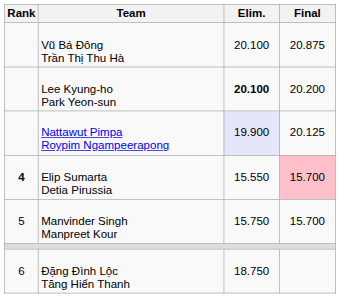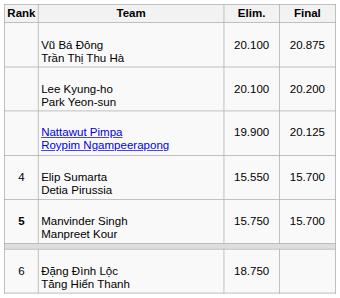(252, 89) bold -> (252, 89) normal
(252, 133) lavender background -> (252, 133) no background
(21, 177) bold -> (21, 177) normal
(307, 177) pink background -> (307, 177) no background
(21, 221) normal -> (21, 221) bold
